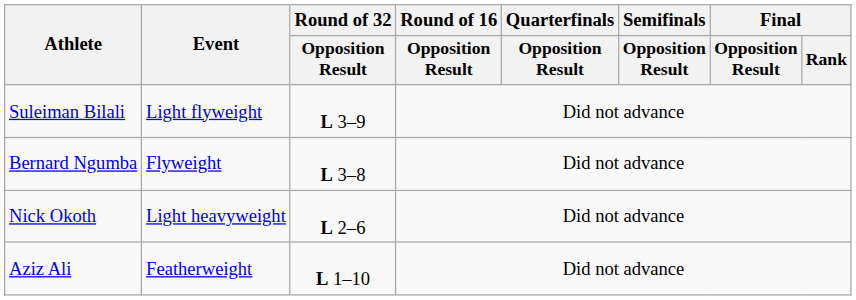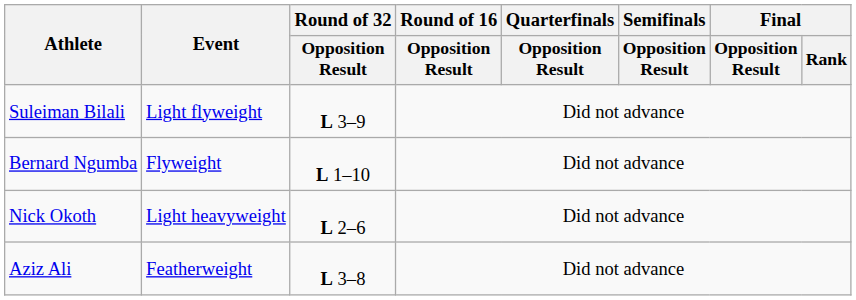(343, 174) L 3–8 -> (343, 174) L 1–10
(343, 280) L 1–10 -> (343, 280) L 3–8
